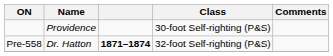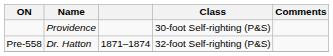(125, 43) bold -> (125, 43) normal
